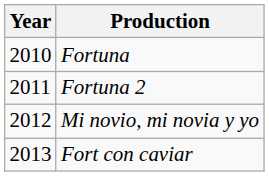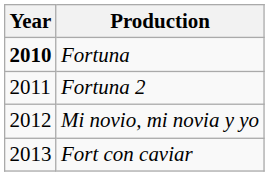(30, 54) normal -> (30, 54) bold
